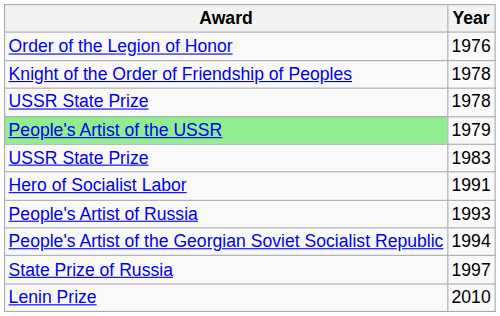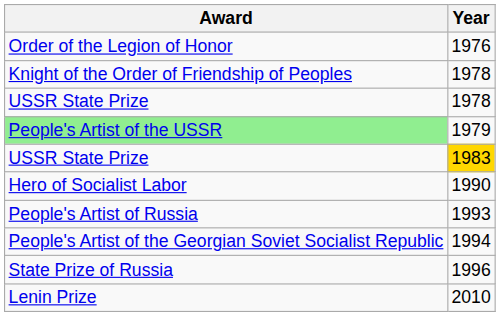(471, 158) no background -> (471, 158) gold background
(471, 185) 1991 -> (471, 185) 1990
(471, 269) 1997 -> (471, 269) 1996
